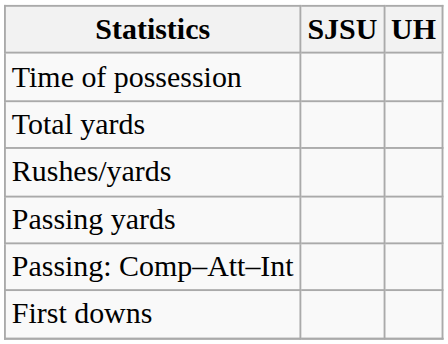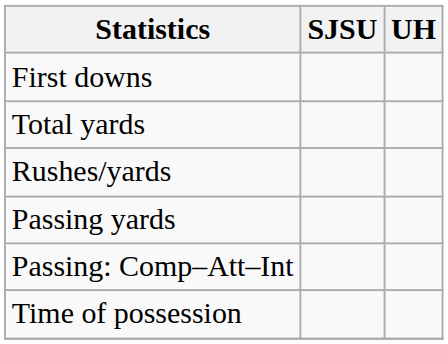rows swapped: (82, 313) <-> (127, 76)
